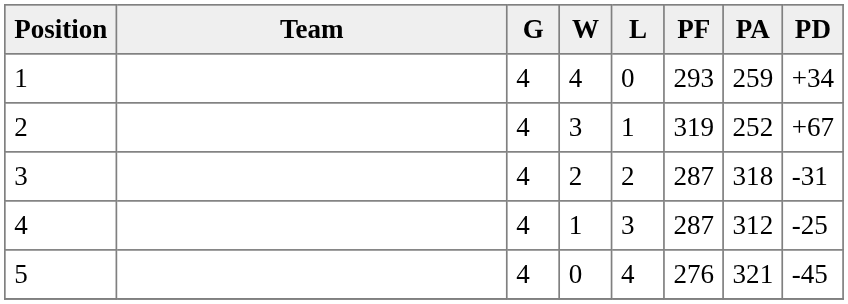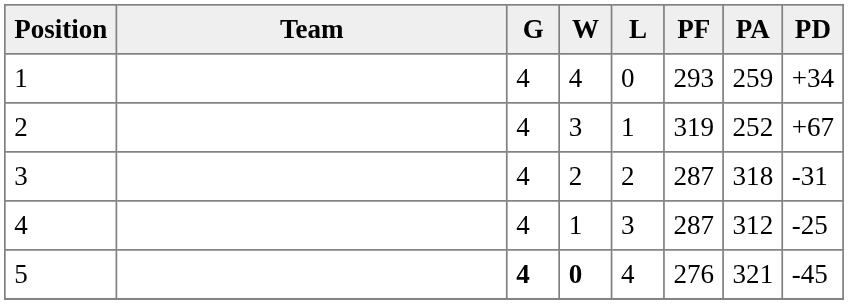(523, 274) normal -> (523, 274) bold
(575, 274) normal -> (575, 274) bold
